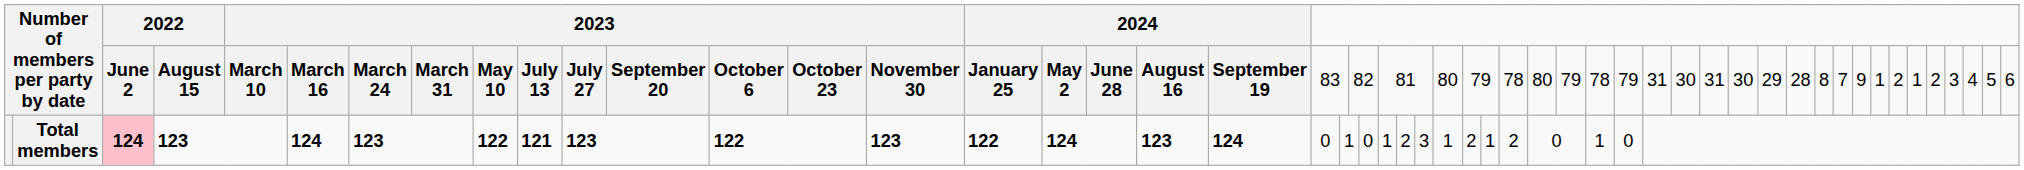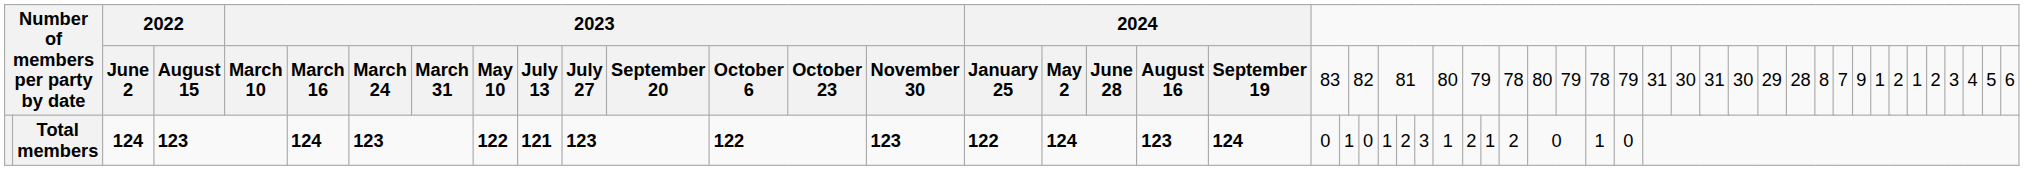(128, 140) pink background -> (128, 140) no background
